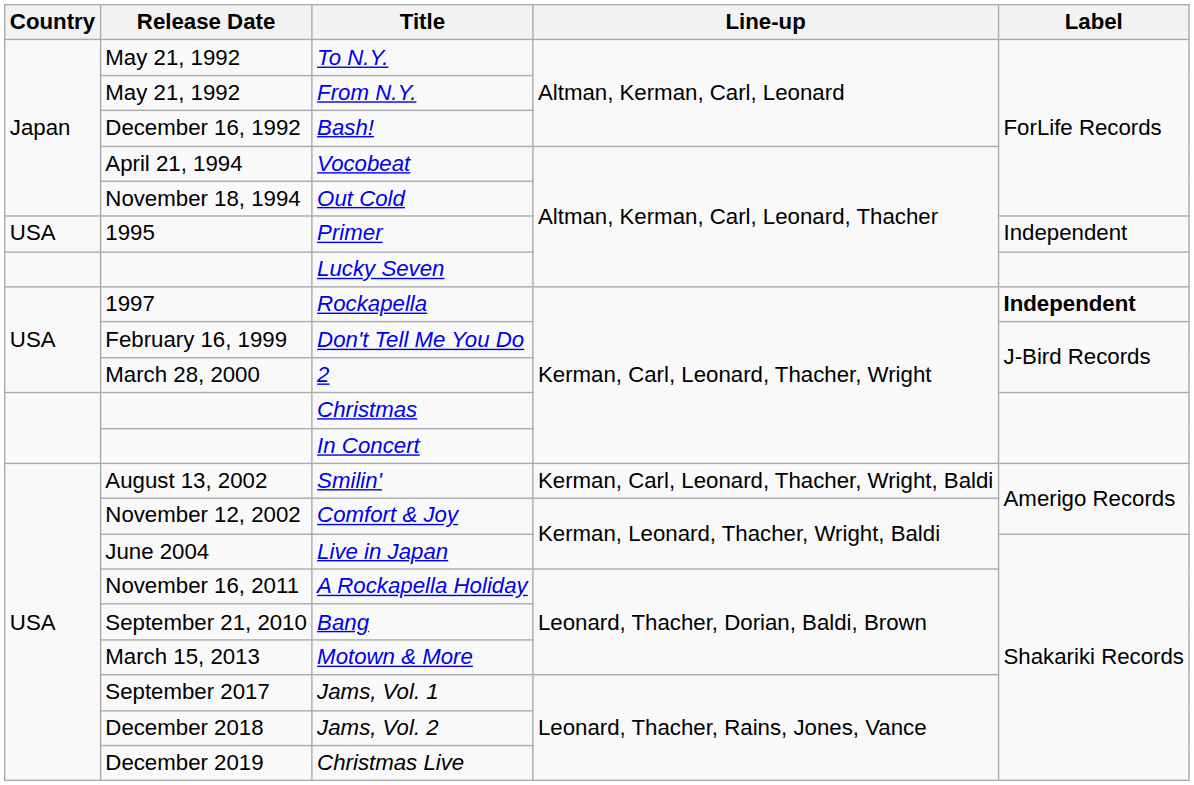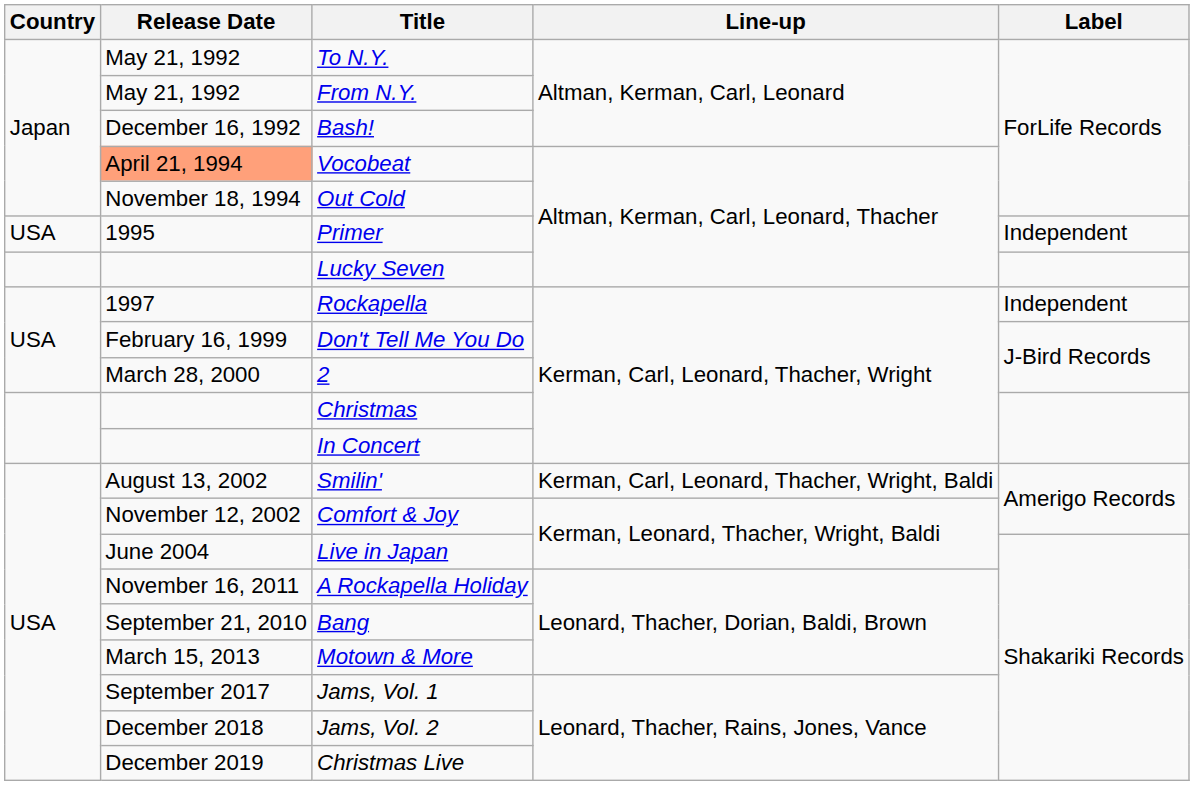(174, 163) no background -> (174, 163) lightsalmon background
(1070, 304) bold -> (1065, 304) normal
